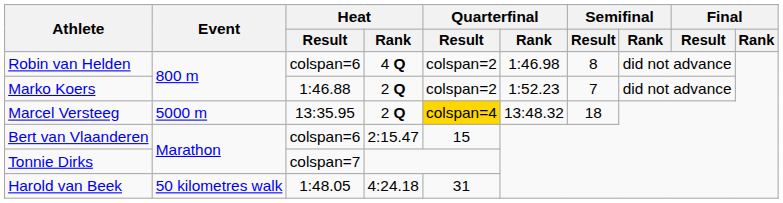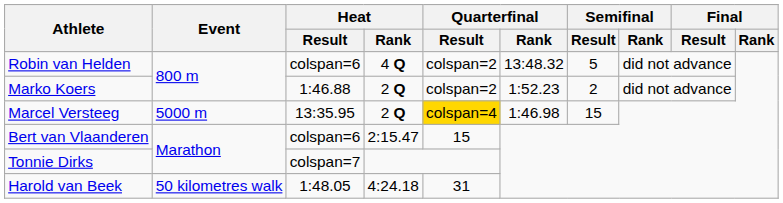(534, 64) 1:46.98 -> (534, 64) 13:48.32
(593, 64) 8 -> (593, 64) 5
(593, 89) 7 -> (593, 89) 2
(534, 113) 13:48.32 -> (534, 113) 1:46.98
(593, 113) 18 -> (593, 113) 15
